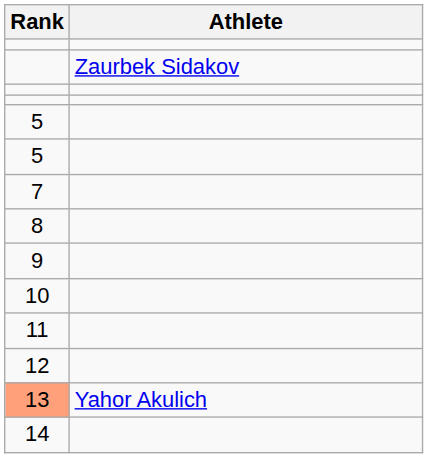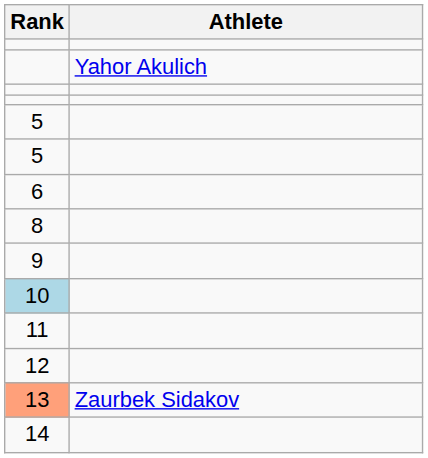(157, 66) Zaurbek Sidakov -> (141, 66) Yahor Akulich
(37, 191) 7 -> (37, 191) 6
(37, 295) no background -> (37, 295) lightblue background
(141, 399) Yahor Akulich -> (157, 399) Zaurbek Sidakov
